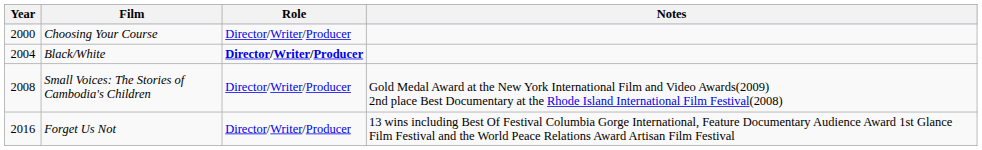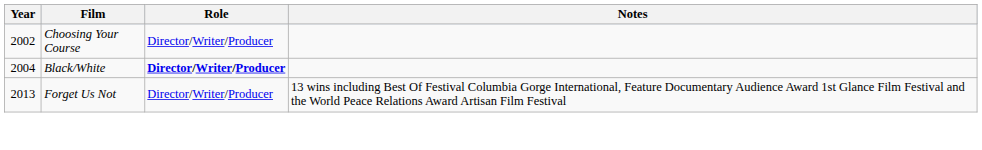(23, 34) 2000 -> (23, 41) 2002
- row: (114, 87)
(23, 128) 2016 -> (23, 94) 2013
